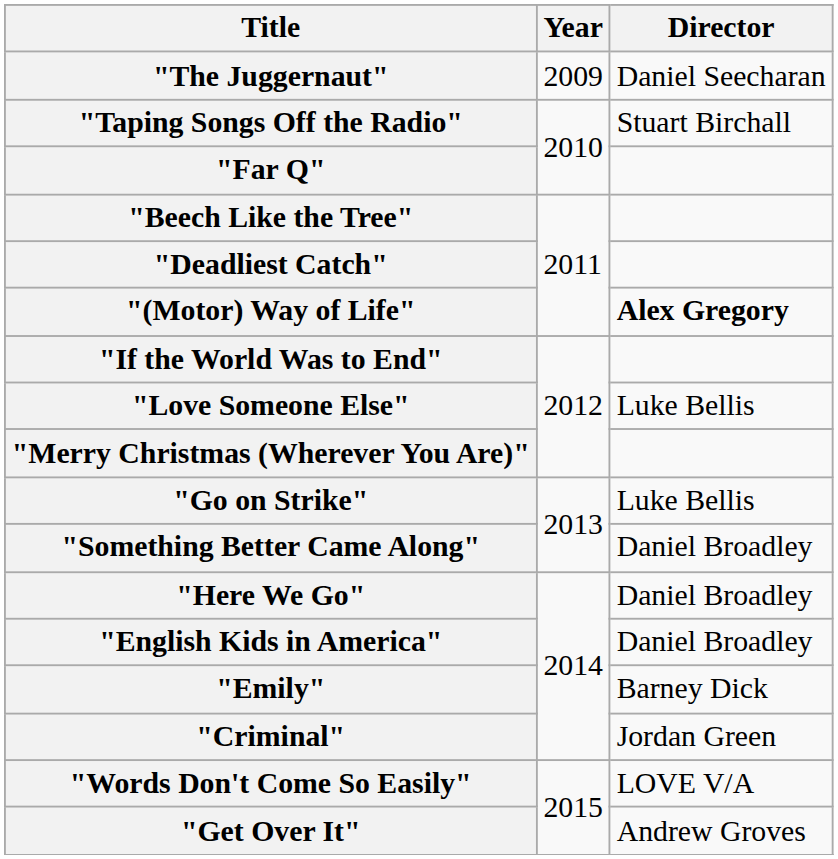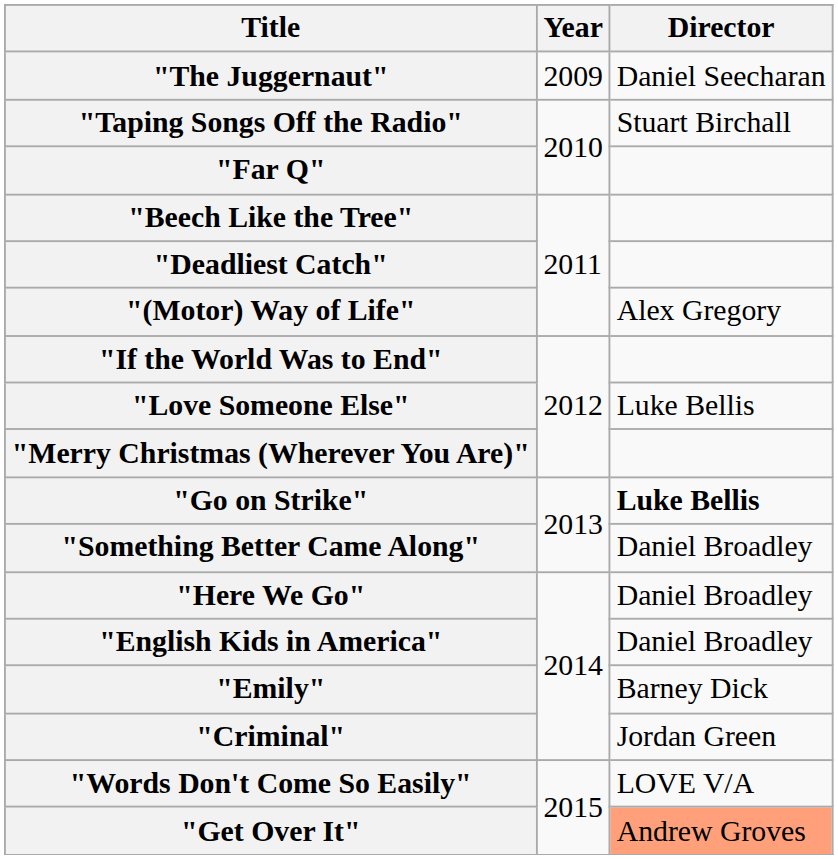(703, 311) bold -> (699, 311) normal
(686, 500) normal -> (688, 500) bold
(711, 830) no background -> (711, 830) lightsalmon background
